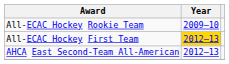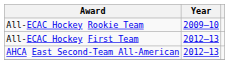(201, 39) gold background -> (201, 39) no background
